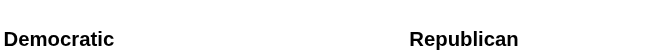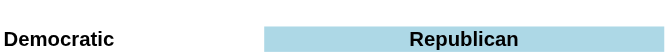(464, 39) no background -> (464, 39) lightblue background
